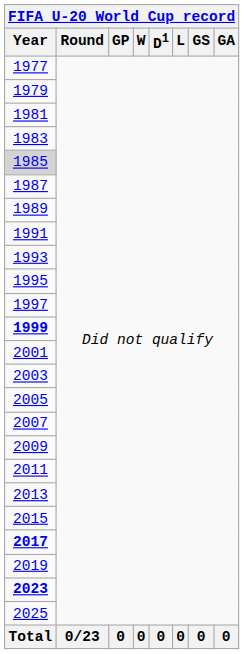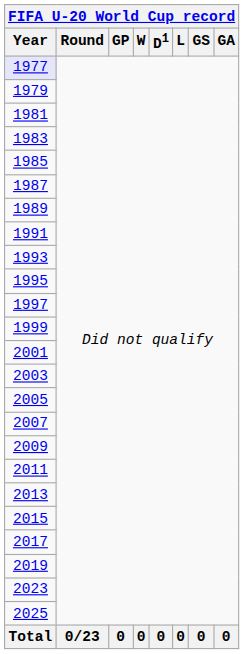(30, 68) no background -> (30, 68) lavender background
(30, 163) lightgrey background -> (30, 163) no background
(30, 329) bold -> (30, 329) normal
(30, 542) bold -> (30, 542) normal
(30, 590) bold -> (30, 590) normal
